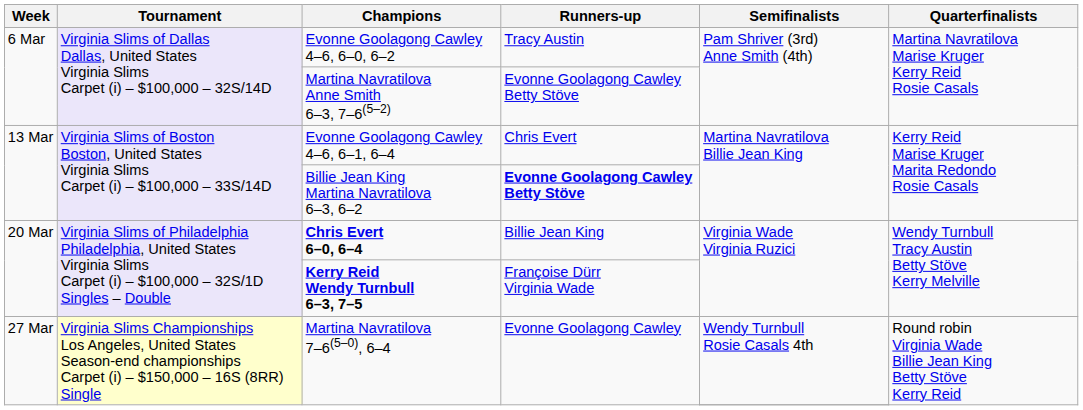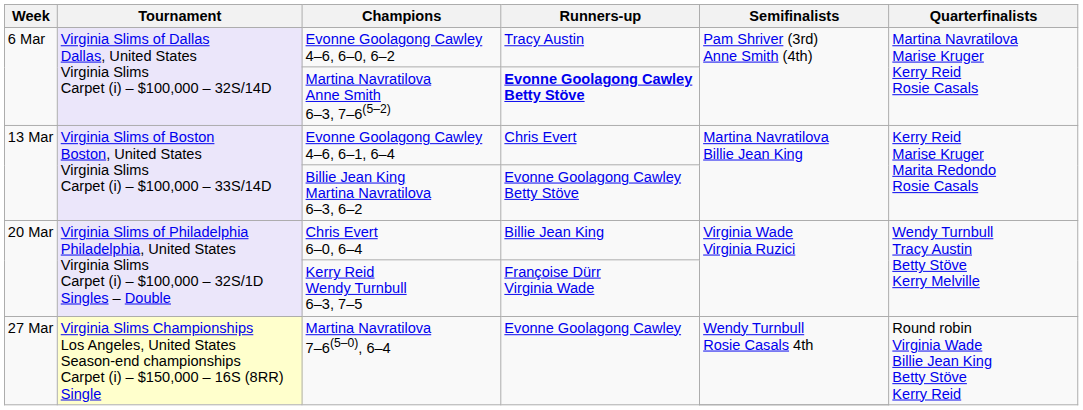(593, 87) normal -> (598, 87) bold
(598, 185) bold -> (593, 185) normal
(344, 241) bold -> (342, 241) normal
(360, 288) bold -> (356, 288) normal
